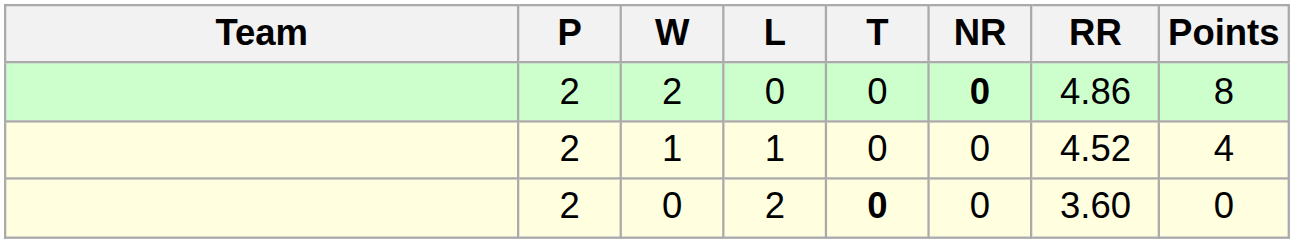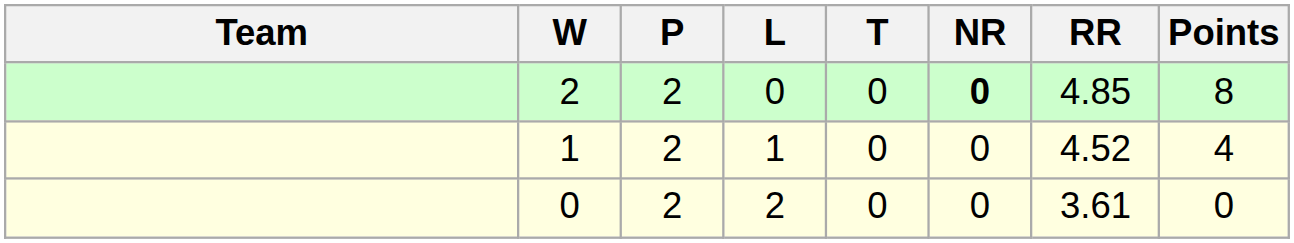columns swapped: (570, 33) <-> (672, 33)
(1095, 91) 4.86 -> (1095, 91) 4.85
(877, 206) bold -> (877, 206) normal
(1095, 206) 3.60 -> (1095, 206) 3.61
